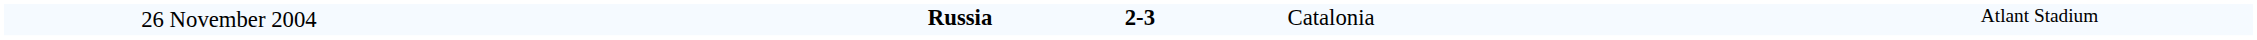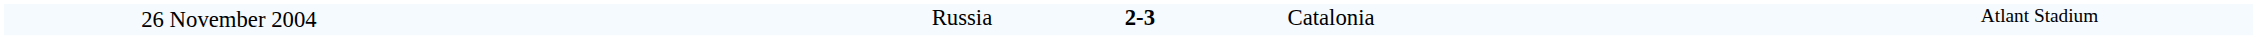(960, 17) bold -> (962, 17) normal
